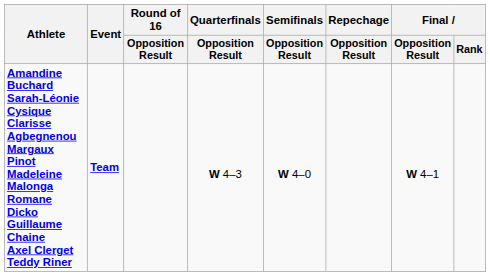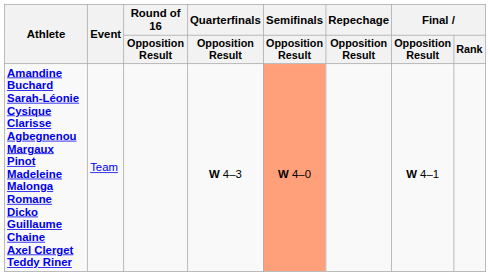(105, 168) bold -> (104, 168) normal
(295, 174) no background -> (295, 174) lightsalmon background
